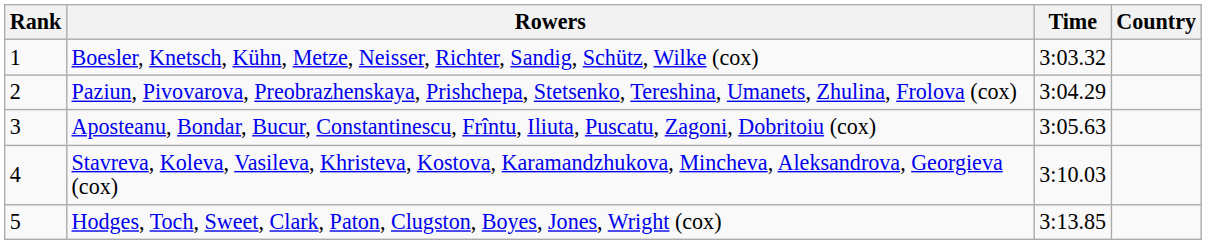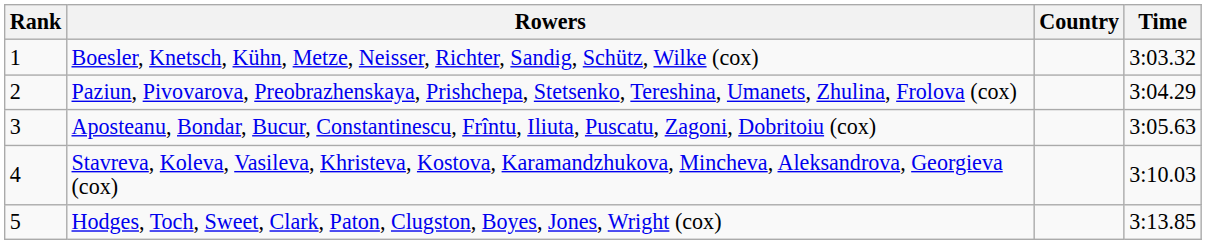columns swapped: (1156, 22) <-> (1073, 22)
